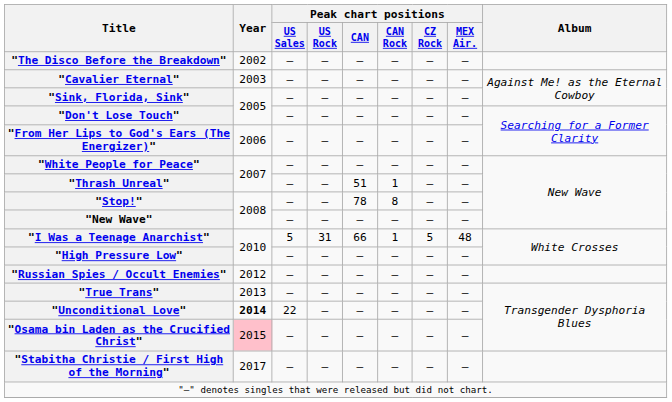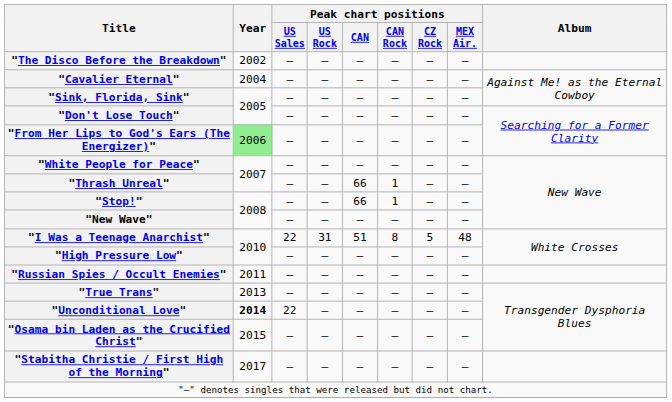(253, 79) 2003 -> (253, 79) 2004
(253, 140) no background -> (253, 140) lightgreen background
(360, 183) 51 -> (360, 183) 66
(360, 201) 78 -> (360, 201) 66
(395, 201) 8 -> (395, 201) 1
(290, 238) 5 -> (290, 238) 22
(360, 238) 66 -> (360, 238) 51
(395, 238) 1 -> (395, 238) 8
(253, 274) 2012 -> (253, 274) 2011
(253, 335) pink background -> (253, 335) no background
